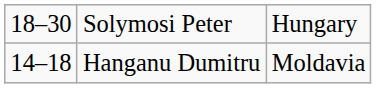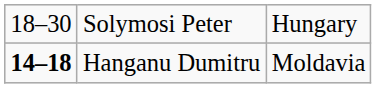(41, 62) normal -> (41, 62) bold
